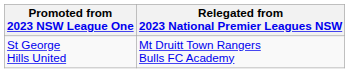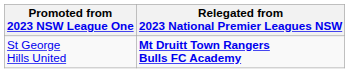(200, 51) normal -> (204, 51) bold
